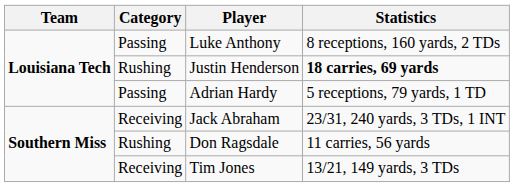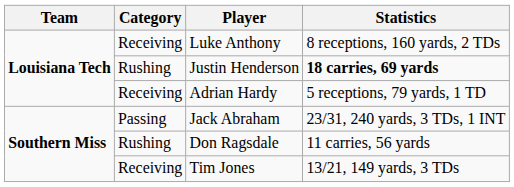(142, 43) Passing -> (150, 43) Receiving
(142, 93) Passing -> (150, 93) Receiving
(150, 118) Receiving -> (142, 118) Passing
